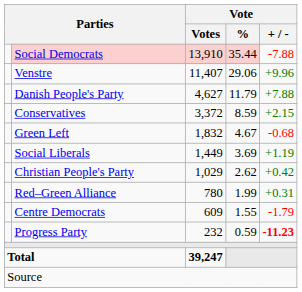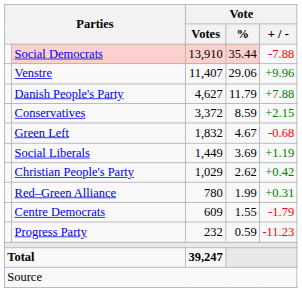(278, 232) bold -> (278, 232) normal
